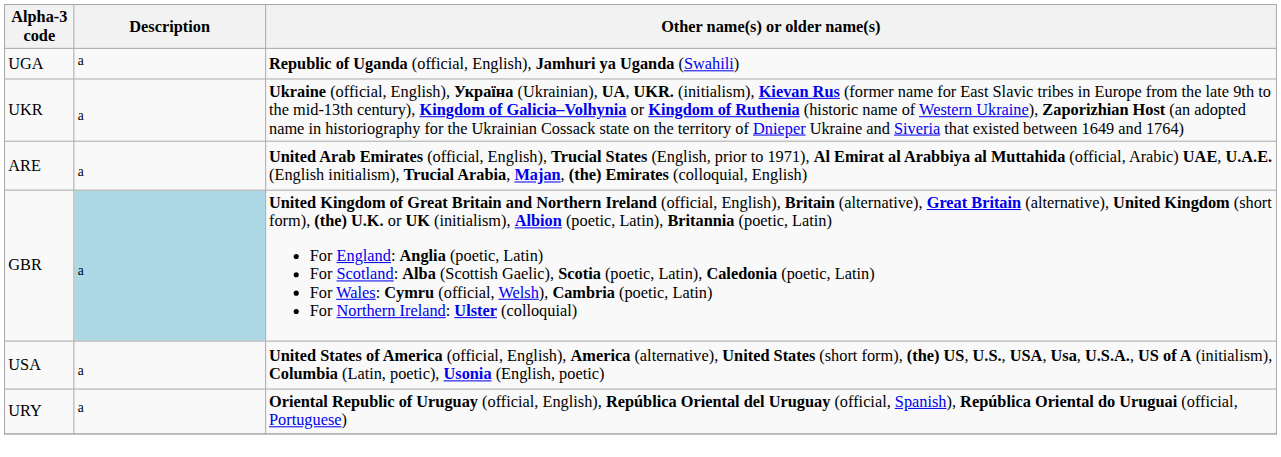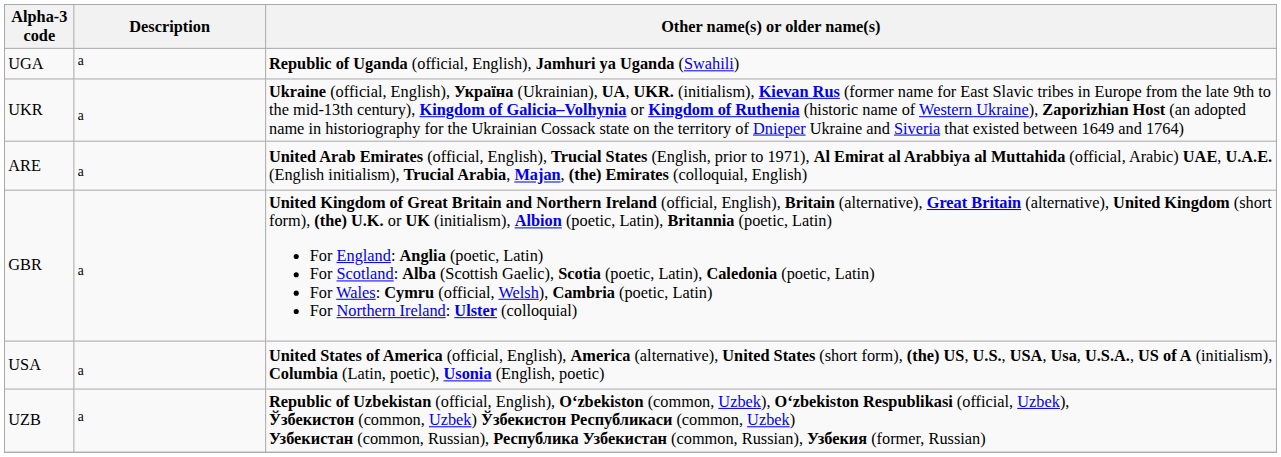(81, 271) lightblue background -> (81, 271) no background
- row: (25, 411)
+ row: (25, 420)
